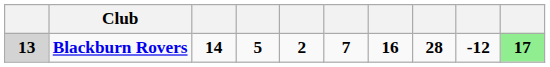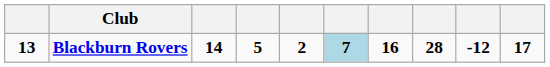(27, 47) lightgrey background -> (27, 47) no background
(346, 47) no background -> (346, 47) lightblue background
(522, 47) lightgreen background -> (522, 47) no background
